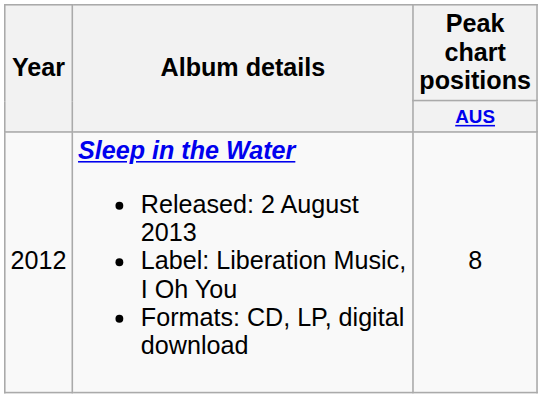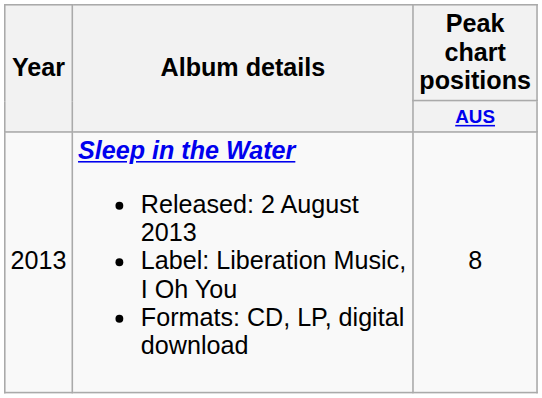(39, 261) 2012 -> (39, 261) 2013
